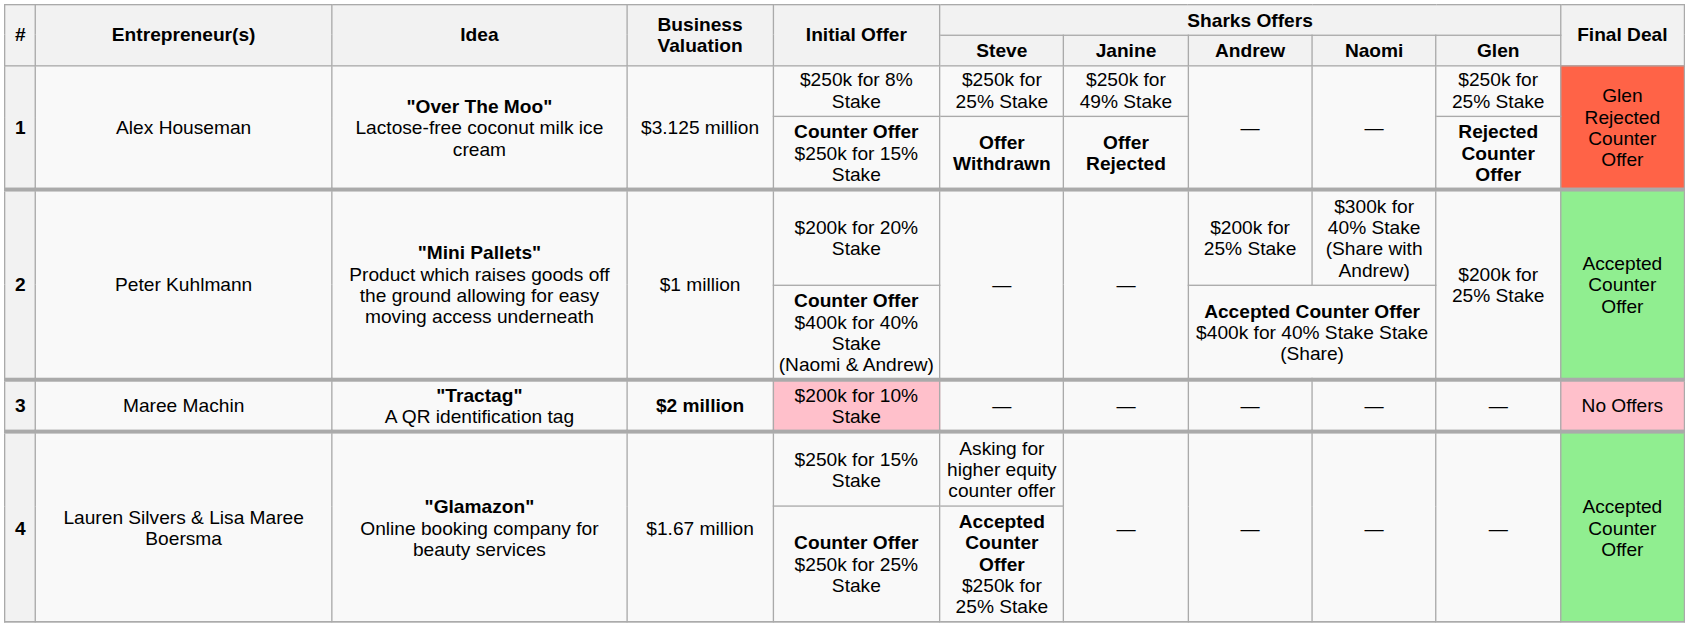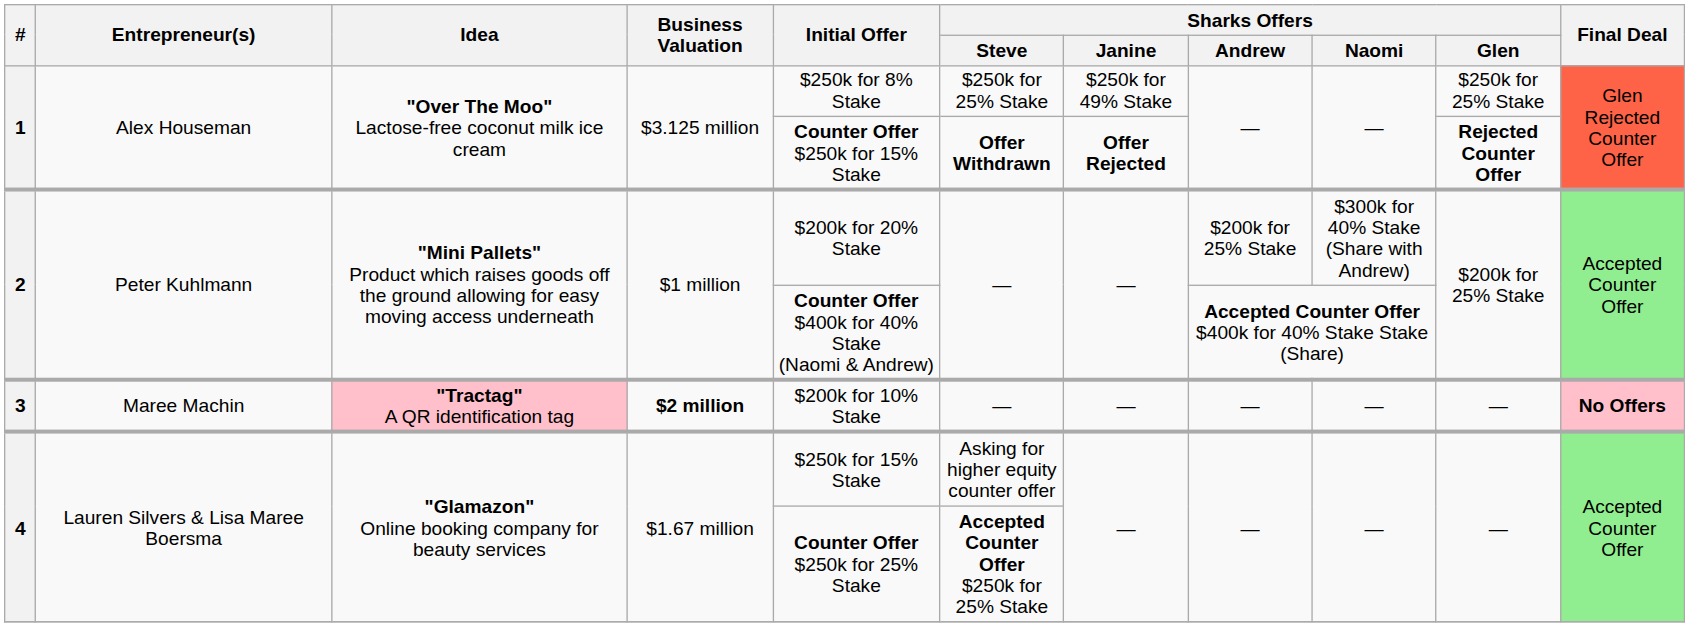(479, 407) no background -> (479, 407) pink background
(856, 407) pink background -> (856, 407) no background
(1622, 407) normal -> (1622, 407) bold
